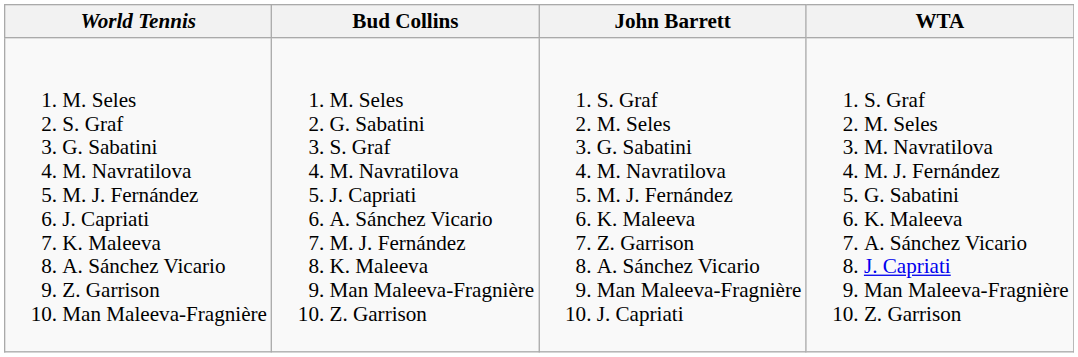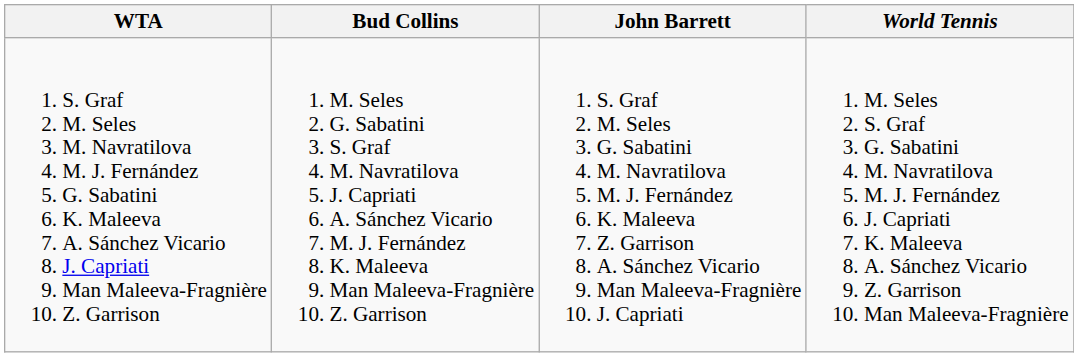columns swapped: (940, 21) <-> (138, 21)
